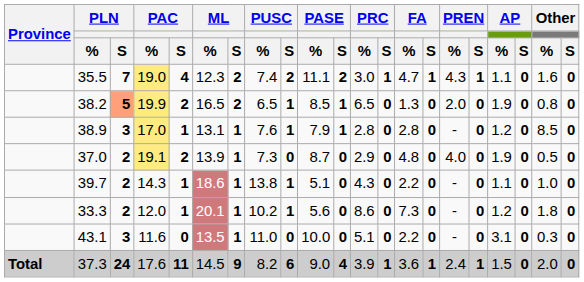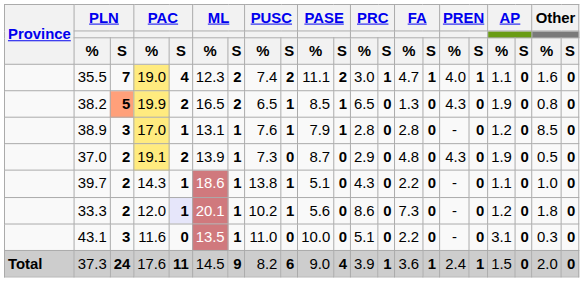(456, 77) 4.3 -> (456, 77) 4.0
(456, 104) 2.0 -> (456, 104) 4.3
(456, 157) 4.0 -> (456, 157) 4.3
(185, 210) no background -> (185, 210) lavender background
